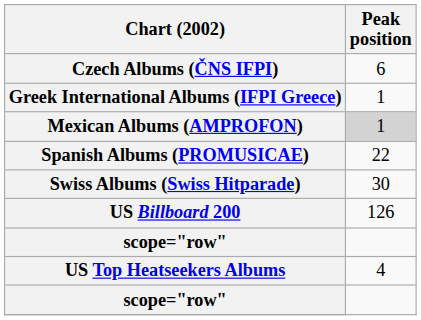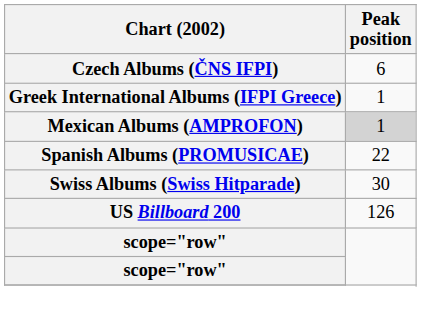- row: (175, 270)
